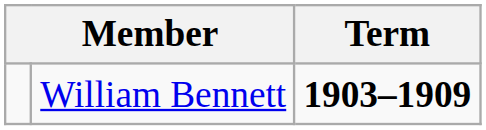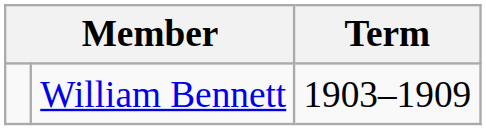(387, 93) bold -> (387, 93) normal
